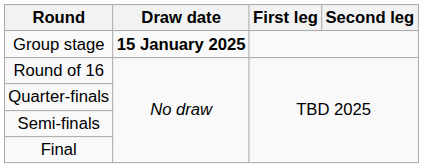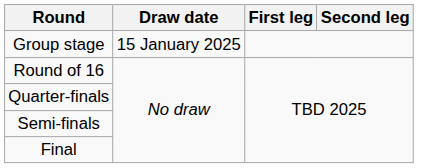(181, 44) bold -> (179, 44) normal
